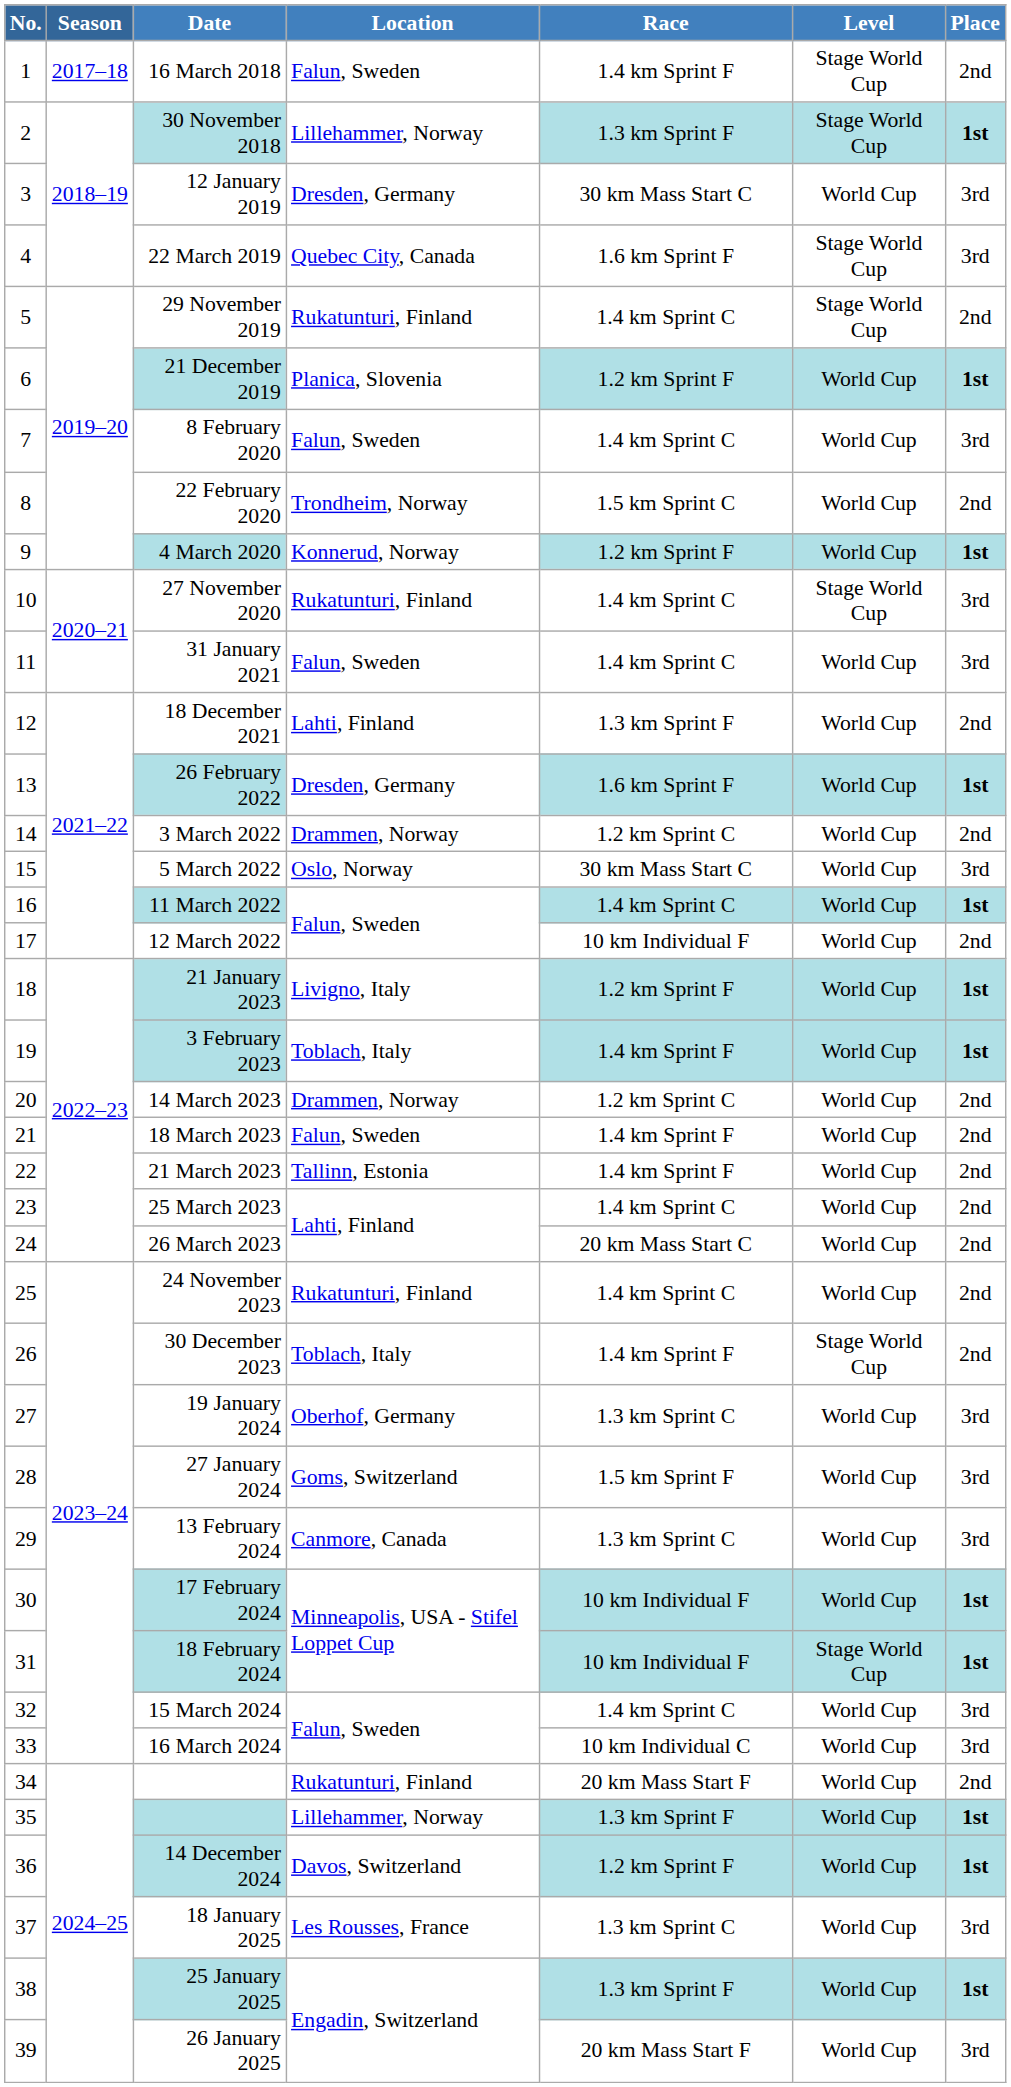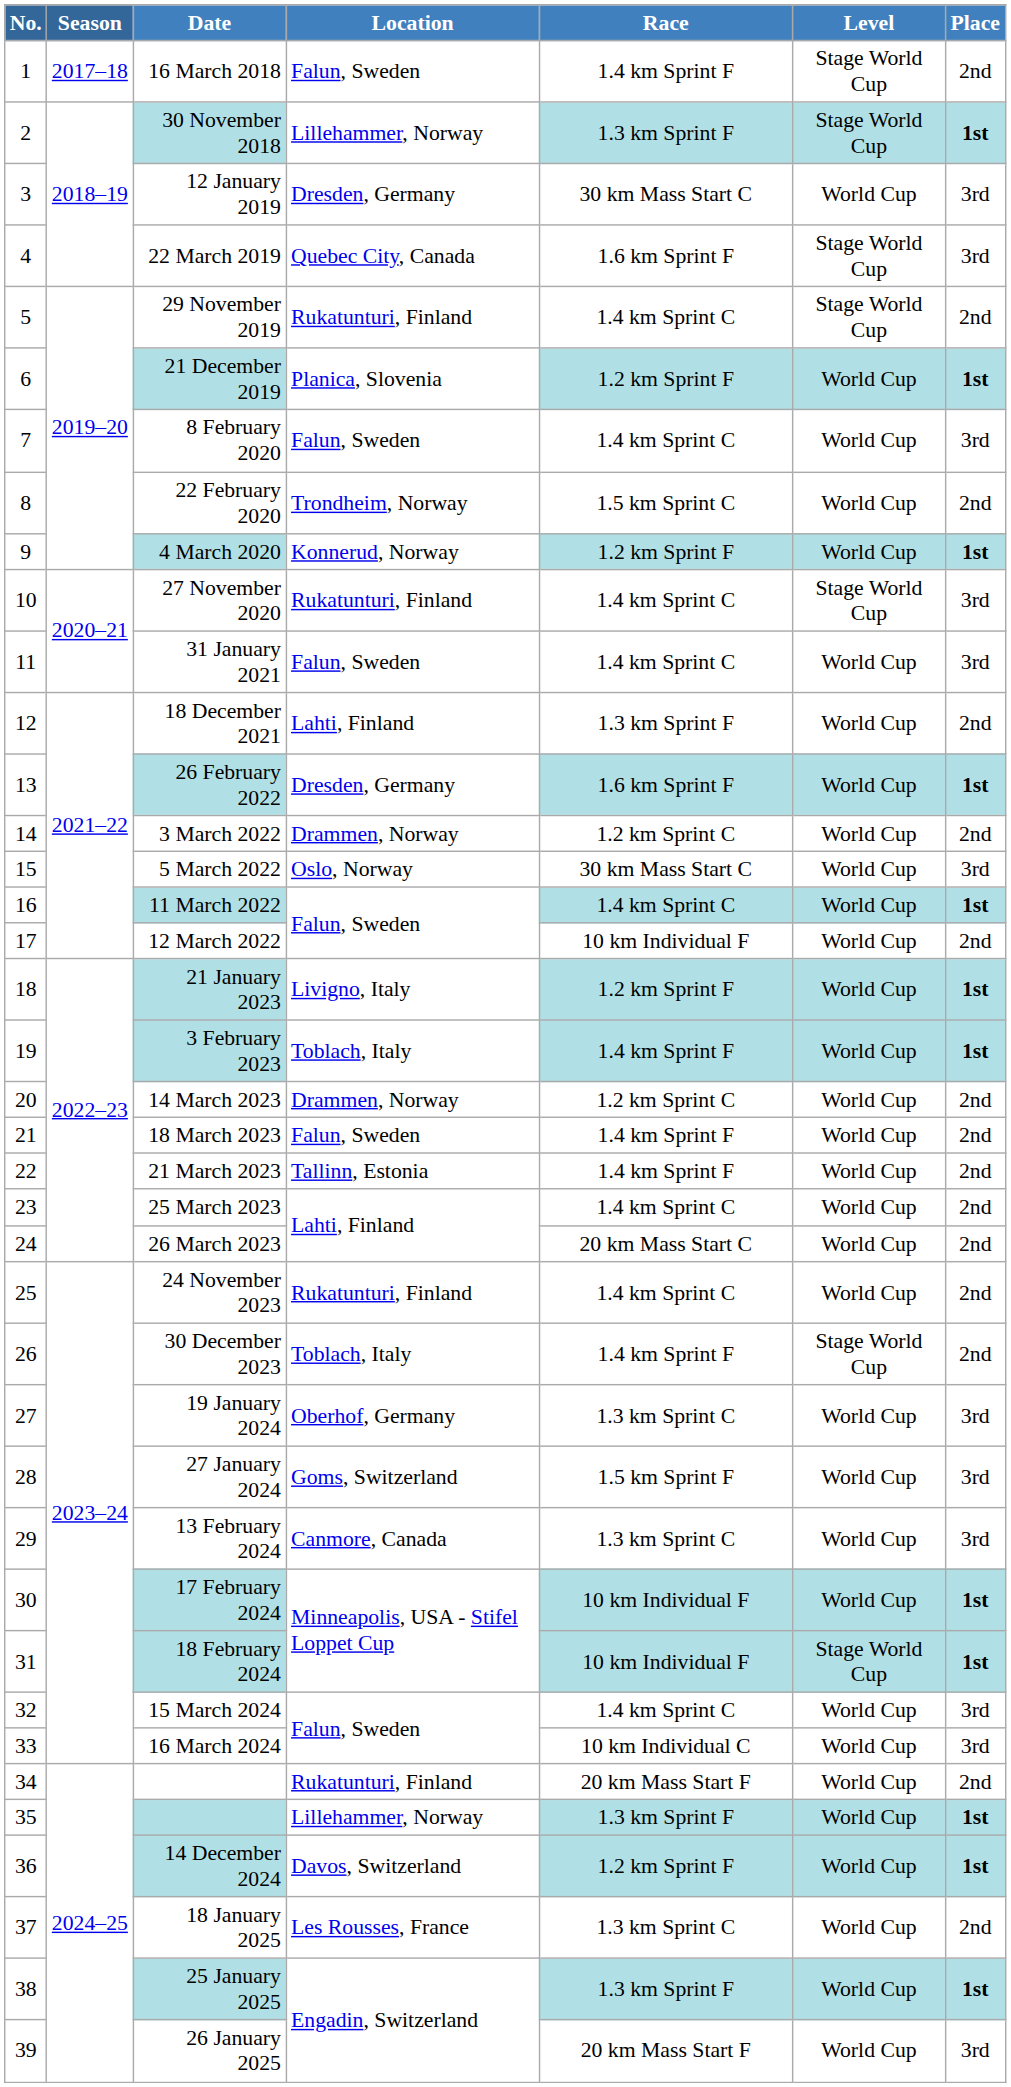(975, 1927) 3rd -> (975, 1927) 2nd
